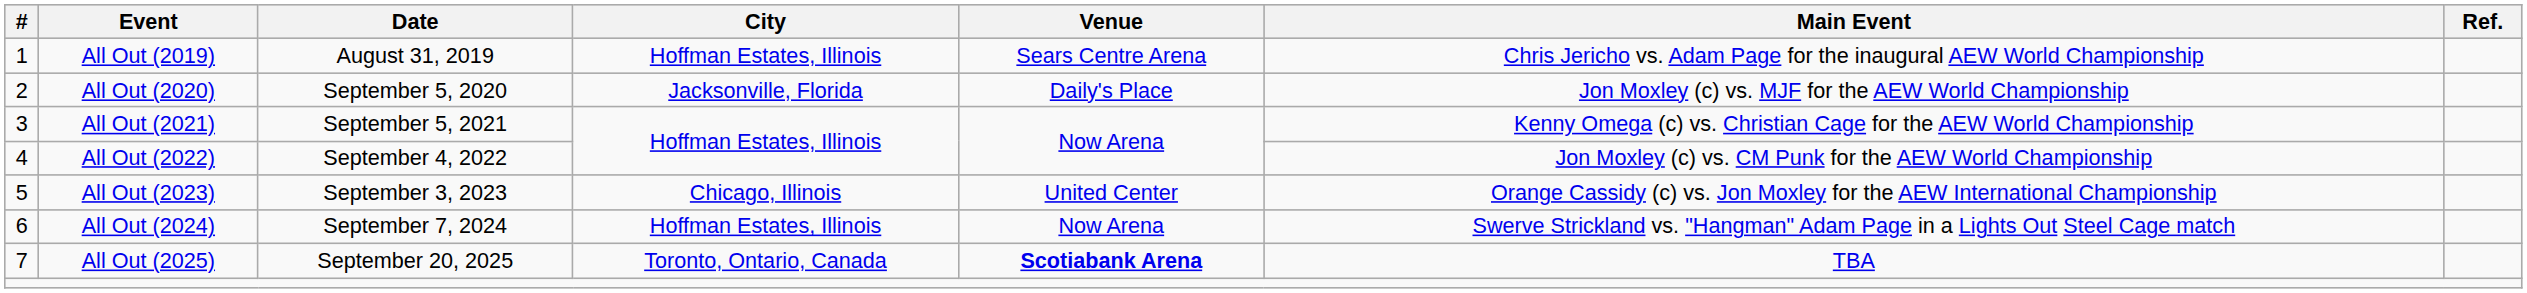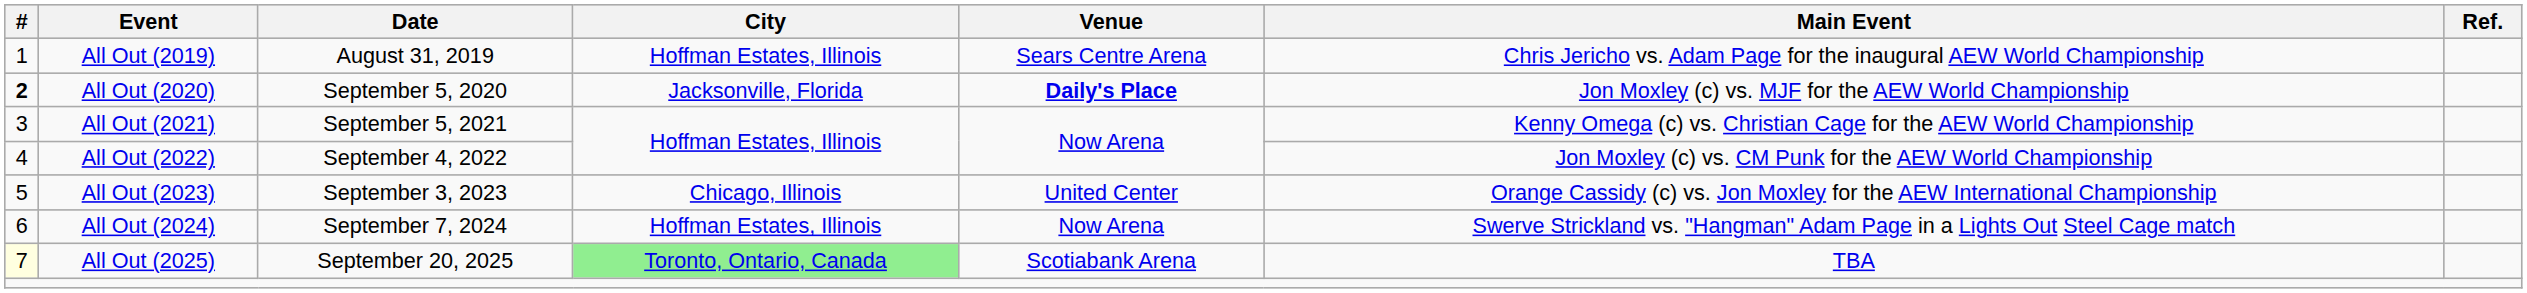(22, 90) normal -> (22, 90) bold
(1111, 90) normal -> (1111, 90) bold
(22, 260) no background -> (22, 260) lightyellow background
(766, 260) no background -> (766, 260) lightgreen background
(1111, 260) bold -> (1111, 260) normal
